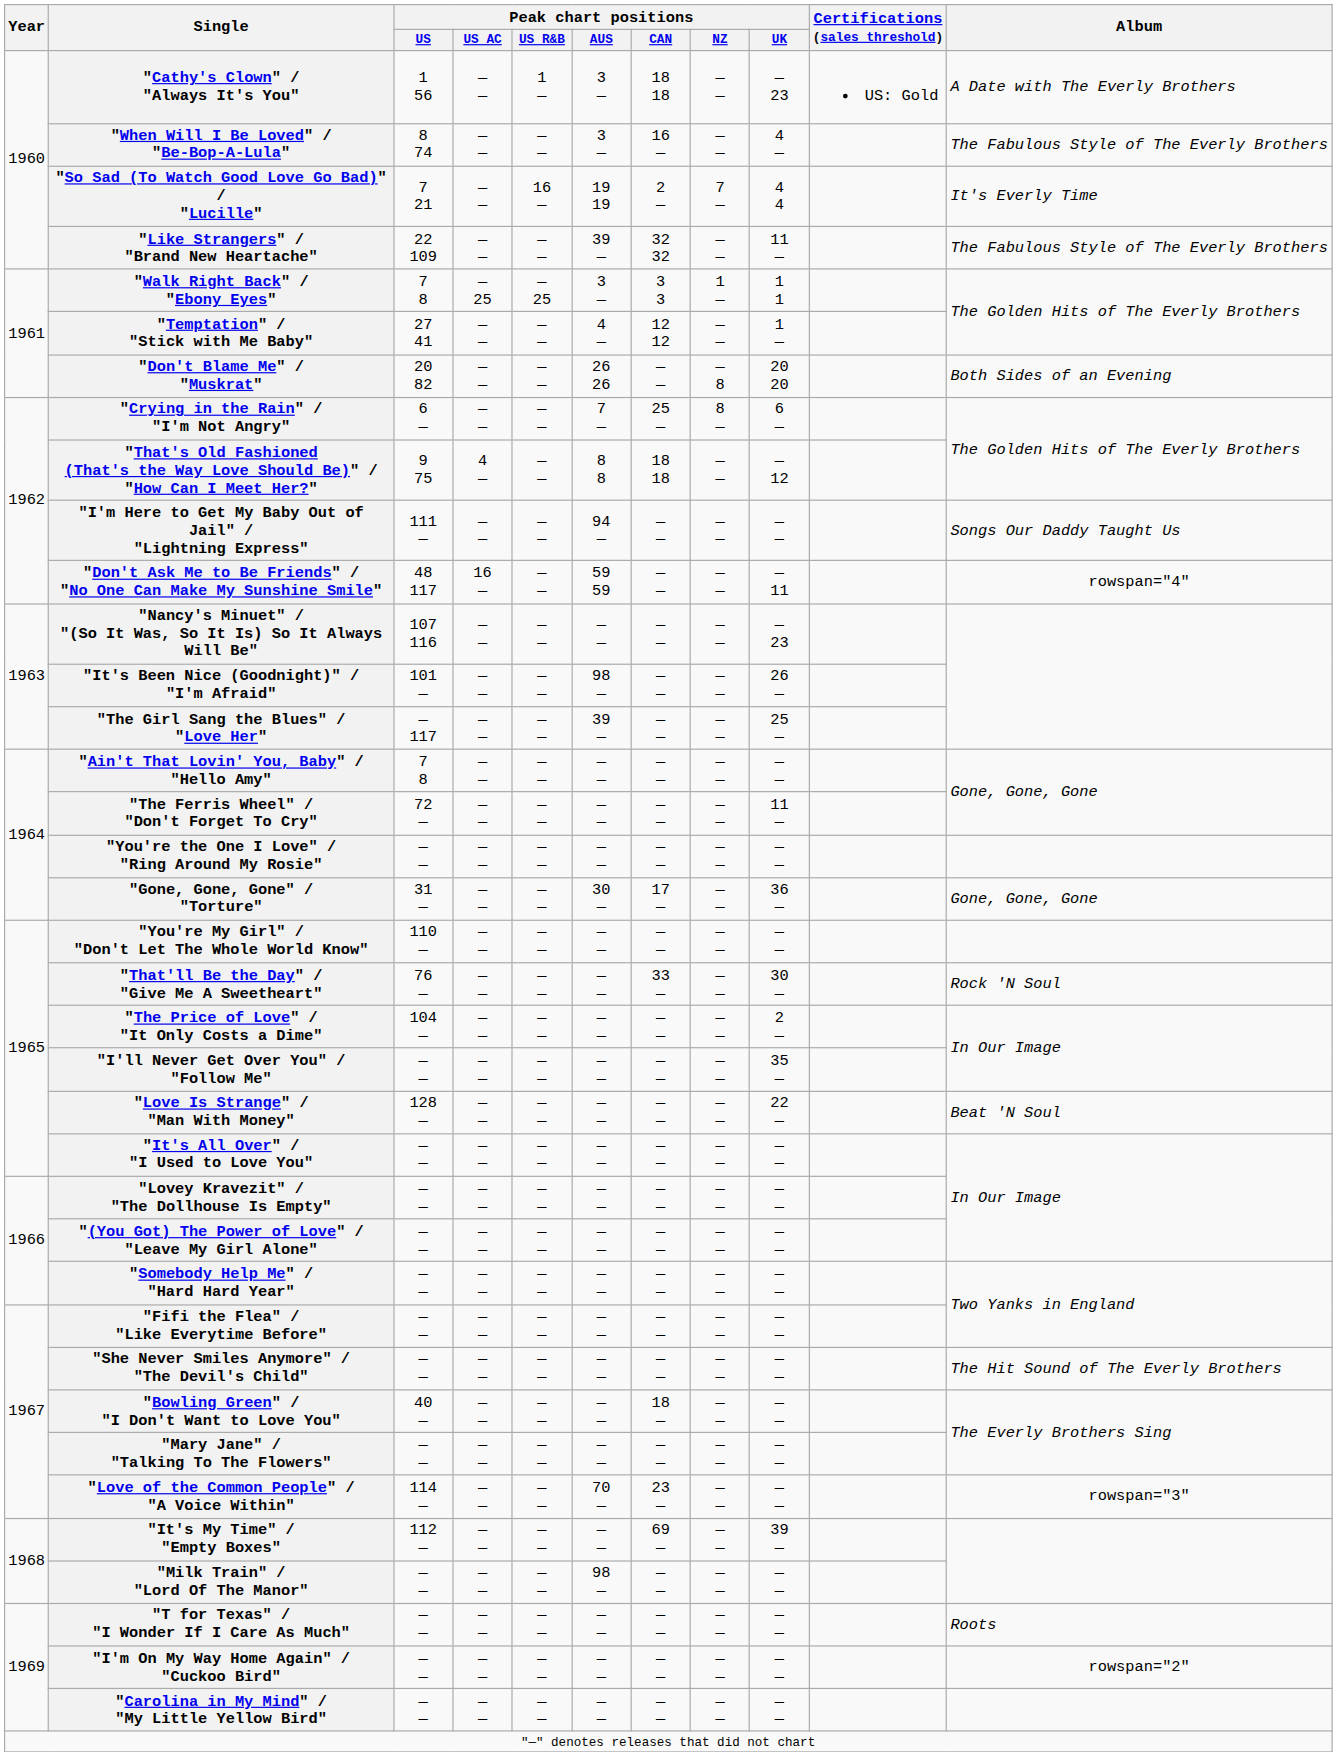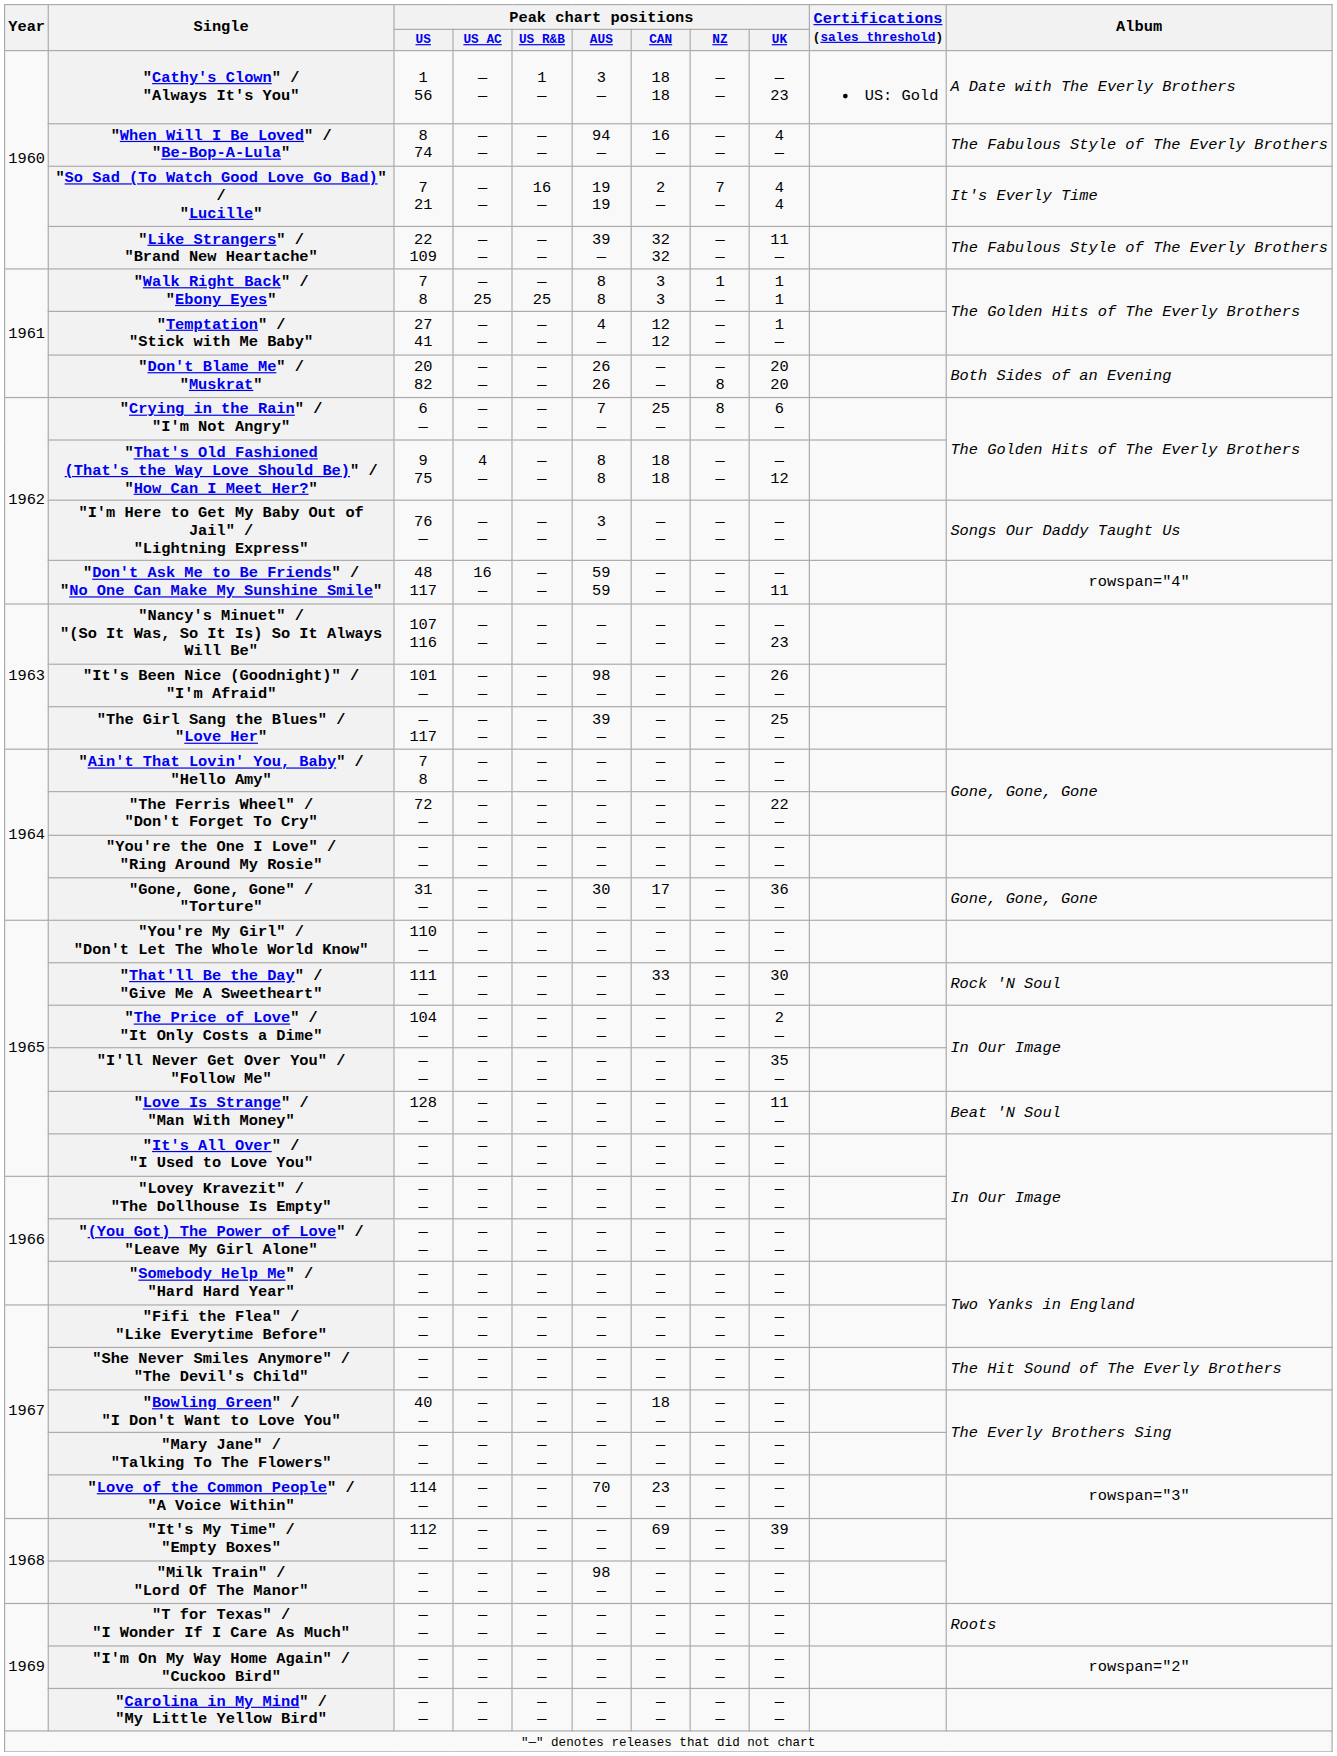(601, 145) 3 — -> (601, 145) 94 —
(601, 291) 3 — -> (601, 291) 8 8
(423, 531) 111 — -> (423, 531) 76 —
(601, 531) 94 — -> (601, 531) 3 —
(779, 813) 11 — -> (779, 813) 22 —
(423, 984) 76 — -> (423, 984) 111 —
(779, 1112) 22 — -> (779, 1112) 11 —
